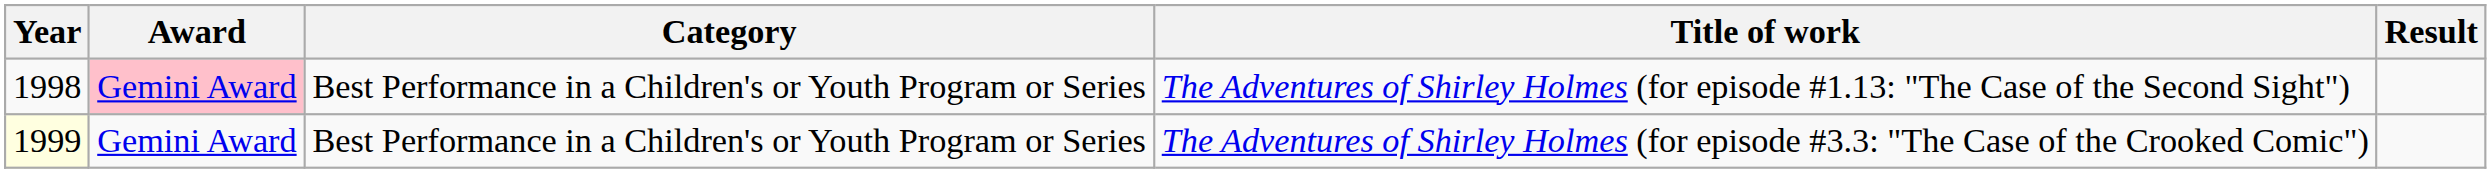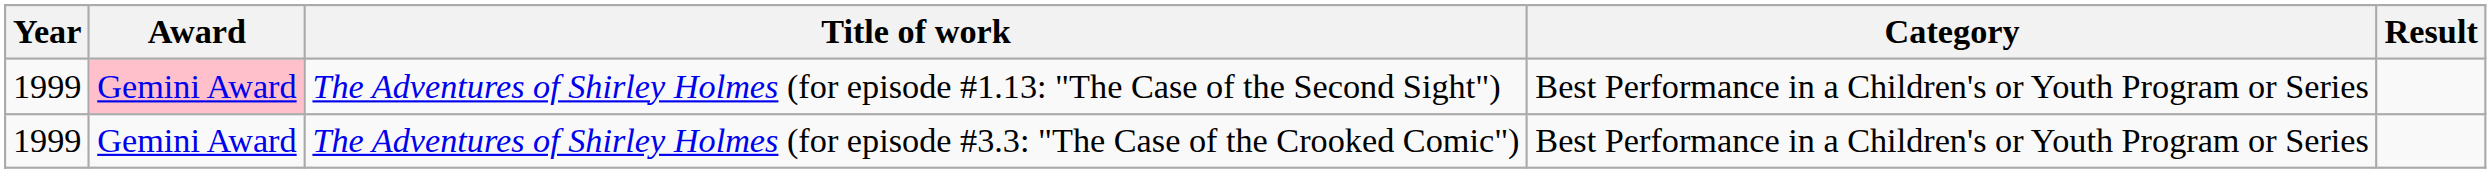columns swapped: (729, 31) <-> (1765, 31)
(47, 85) 1998 -> (47, 85) 1999
(47, 140) lightyellow background -> (47, 140) no background
